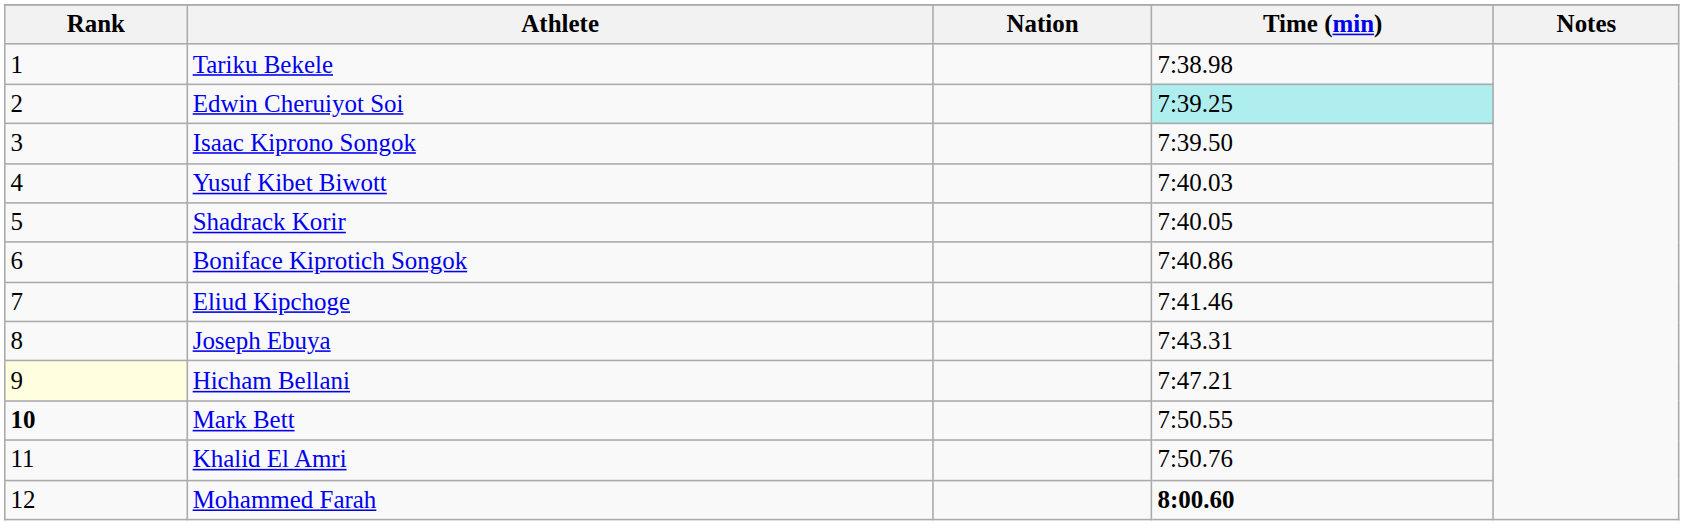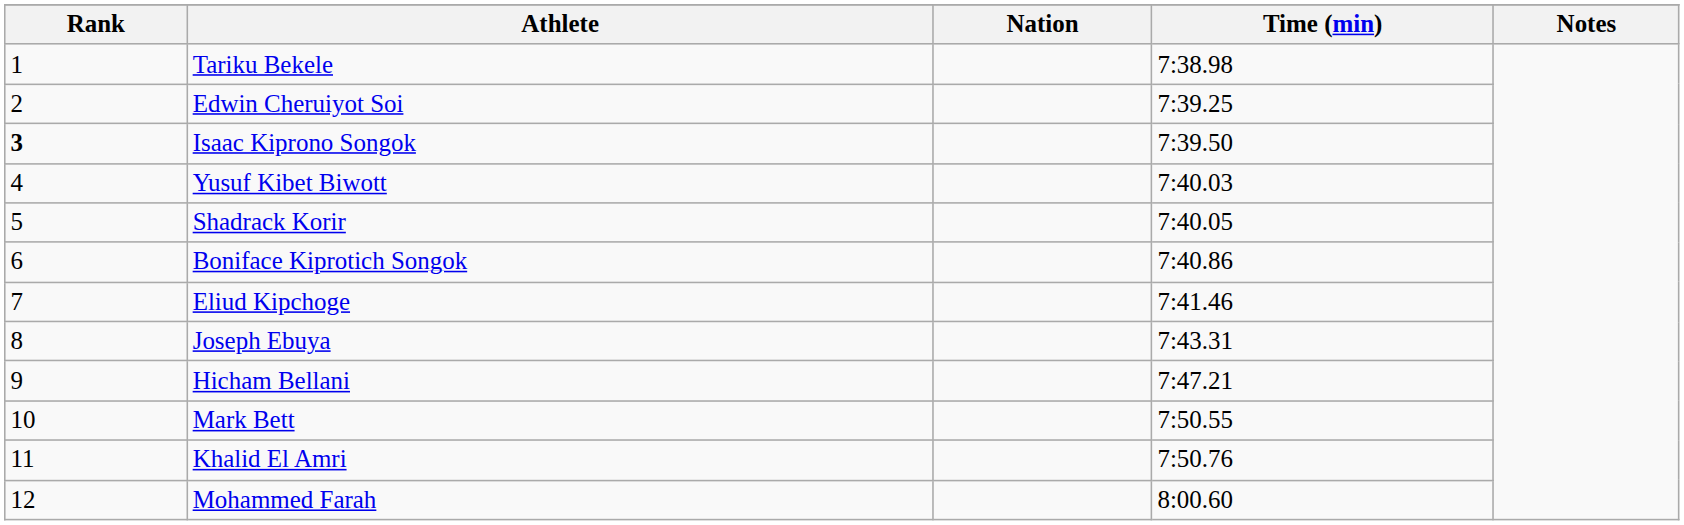(1195, 103) paleturquoise background -> (1195, 103) no background
(17, 143) normal -> (17, 143) bold
(17, 380) lightyellow background -> (17, 380) no background
(23, 420) bold -> (23, 420) normal
(1196, 499) bold -> (1195, 499) normal
